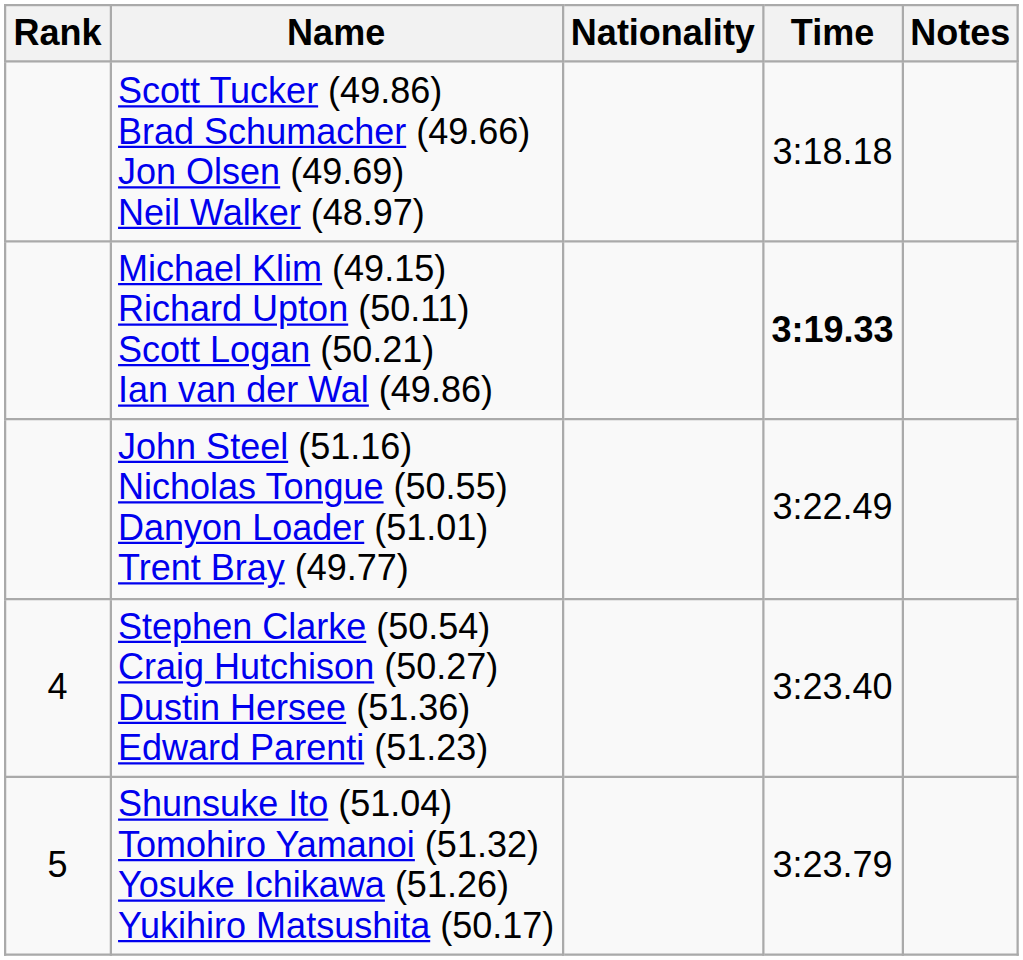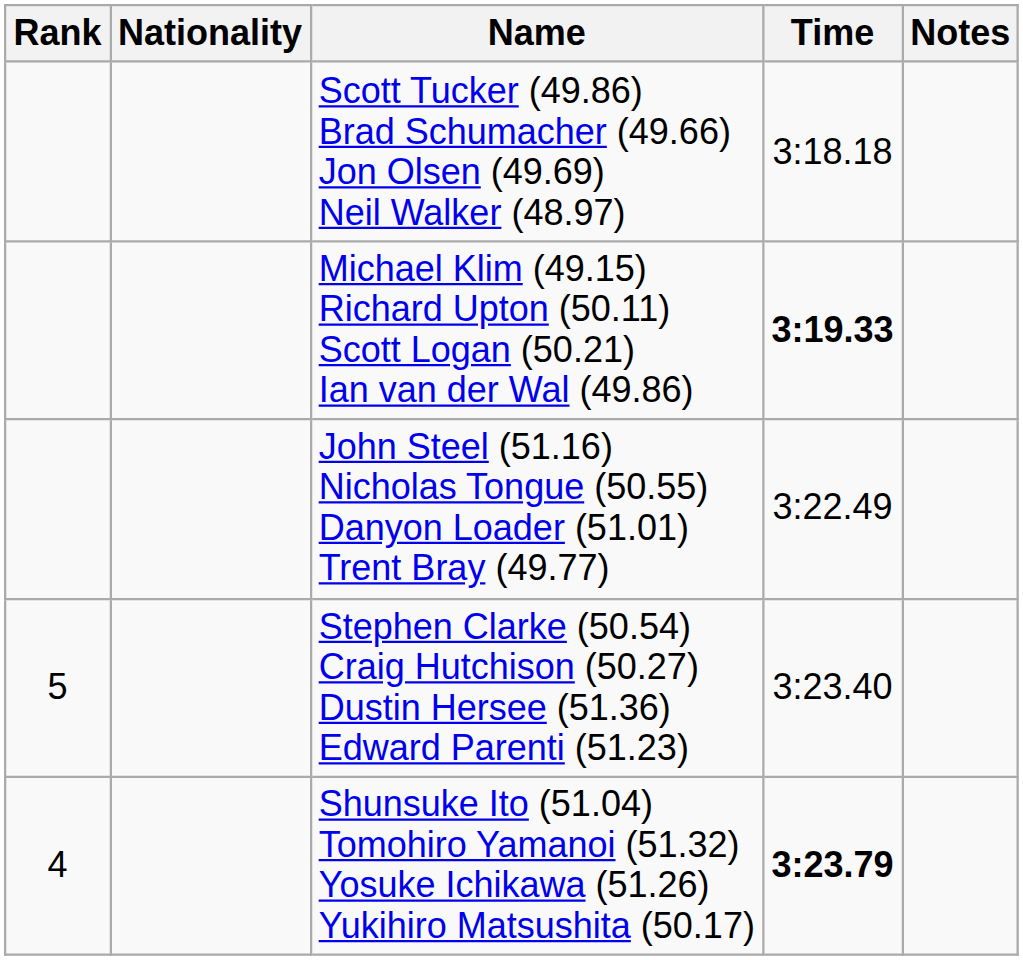columns swapped: (336, 33) <-> (663, 33)
(57, 686) 4 -> (57, 686) 5
(57, 865) 5 -> (57, 865) 4
(833, 865) normal -> (833, 865) bold
